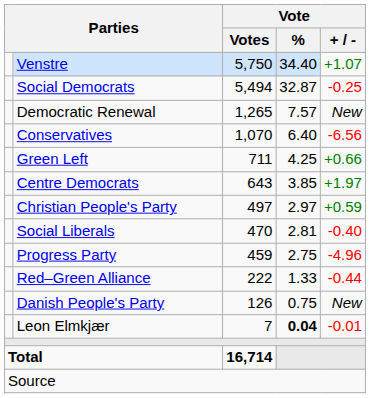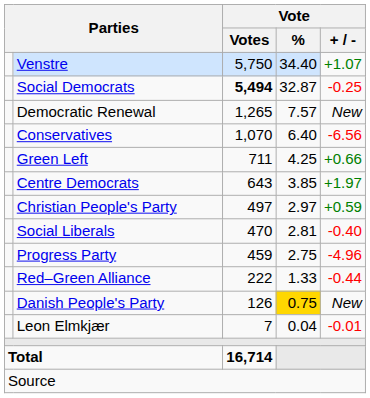(254, 87) normal -> (254, 87) bold
(302, 302) no background -> (302, 302) gold background
(302, 326) bold -> (302, 326) normal
